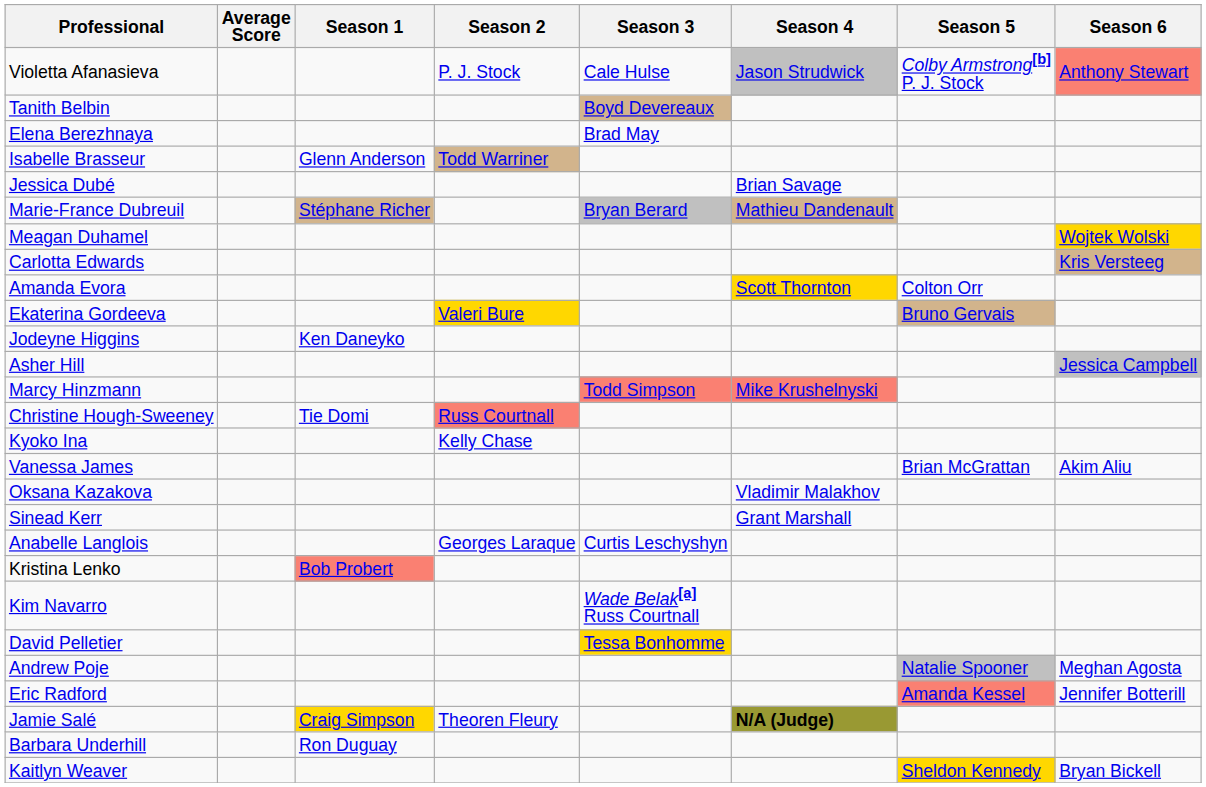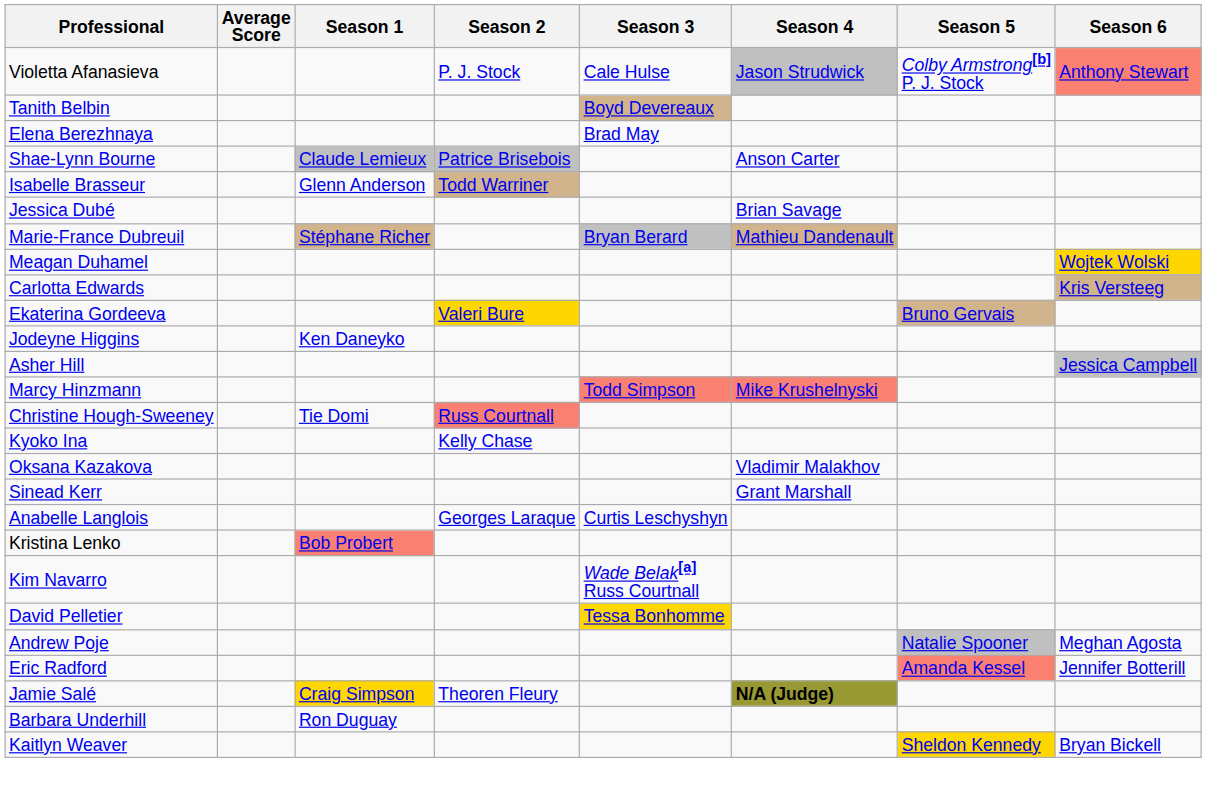+ row: (82, 159)
- row: (67, 287)
- row: (71, 466)
